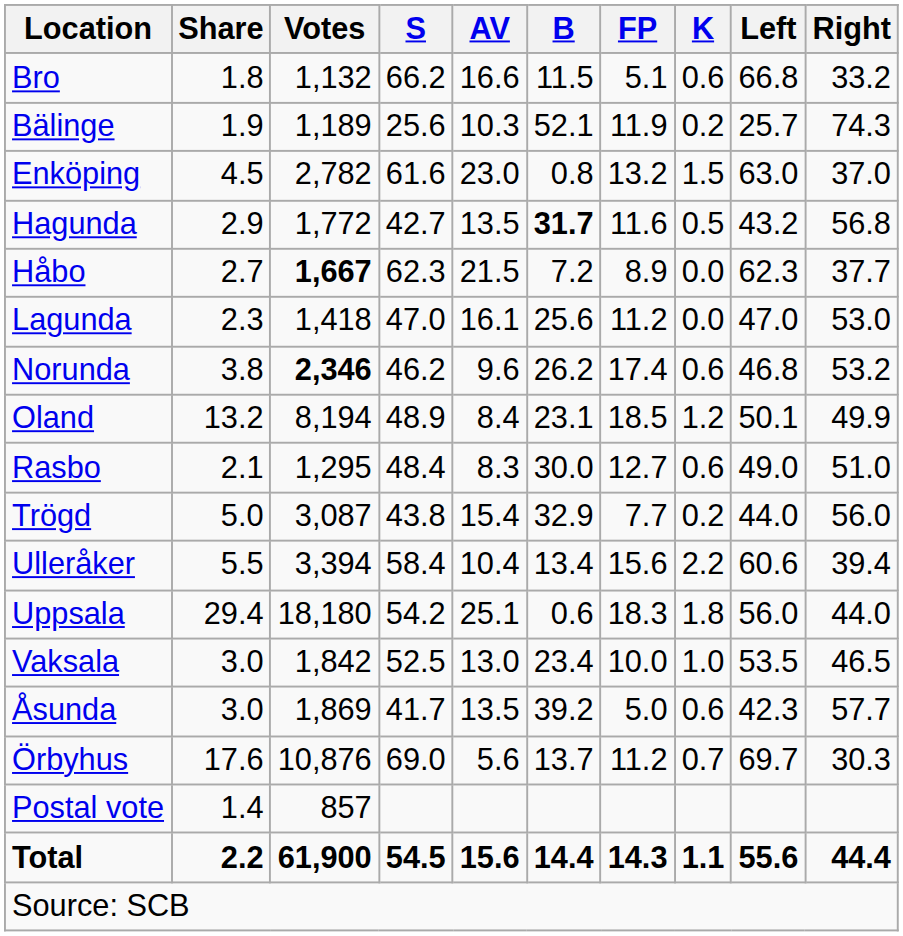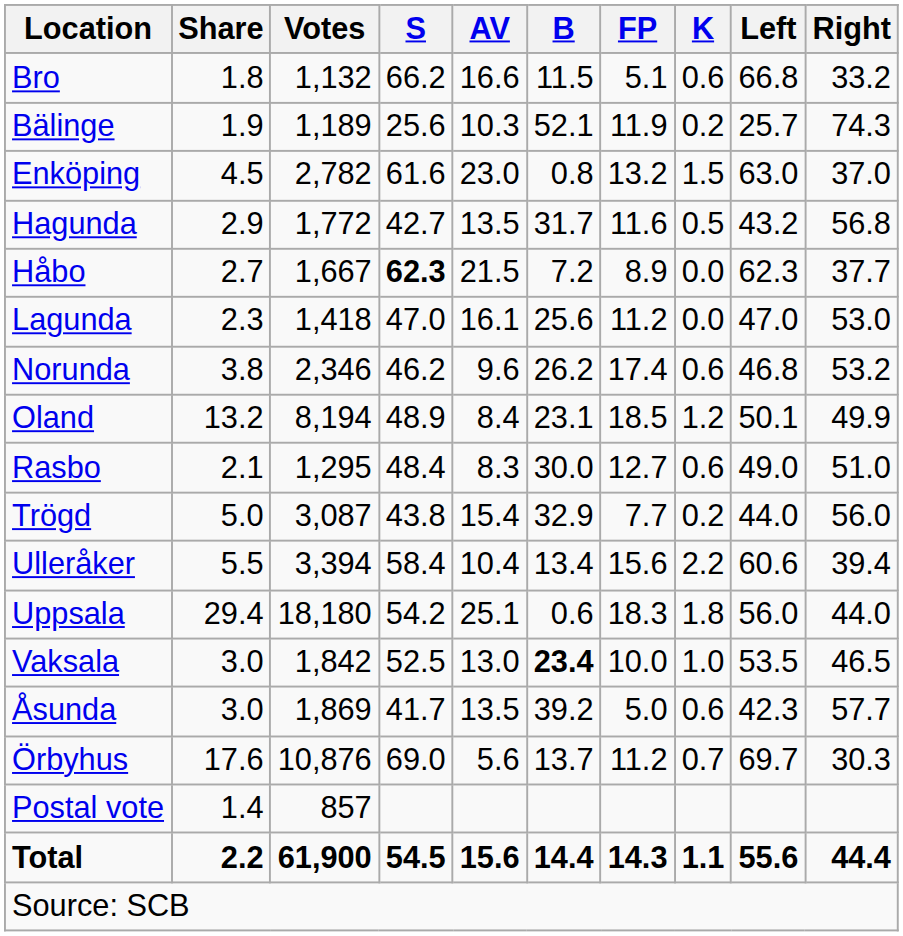(564, 223) bold -> (564, 223) normal
(333, 272) bold -> (333, 272) normal
(416, 272) normal -> (416, 272) bold
(333, 369) bold -> (333, 369) normal
(564, 662) normal -> (564, 662) bold
